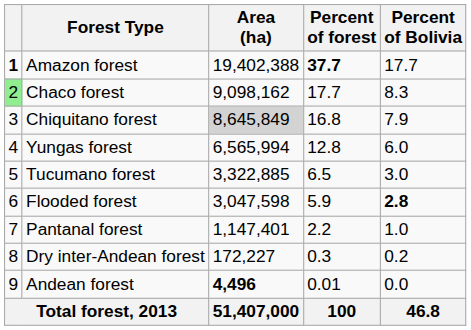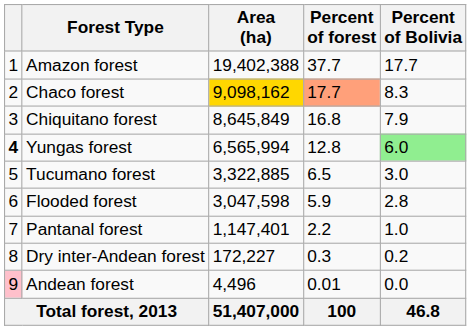(13, 65) bold -> (13, 65) normal
(324, 65) bold -> (324, 65) normal
(13, 92) lightgreen background -> (13, 92) no background
(251, 92) no background -> (251, 92) gold background
(324, 92) no background -> (324, 92) lightsalmon background
(251, 119) lightgrey background -> (251, 119) no background
(13, 147) normal -> (13, 147) bold
(396, 147) no background -> (396, 147) lightgreen background
(396, 202) bold -> (396, 202) normal
(13, 284) no background -> (13, 284) pink background
(234, 284) bold -> (234, 284) normal
